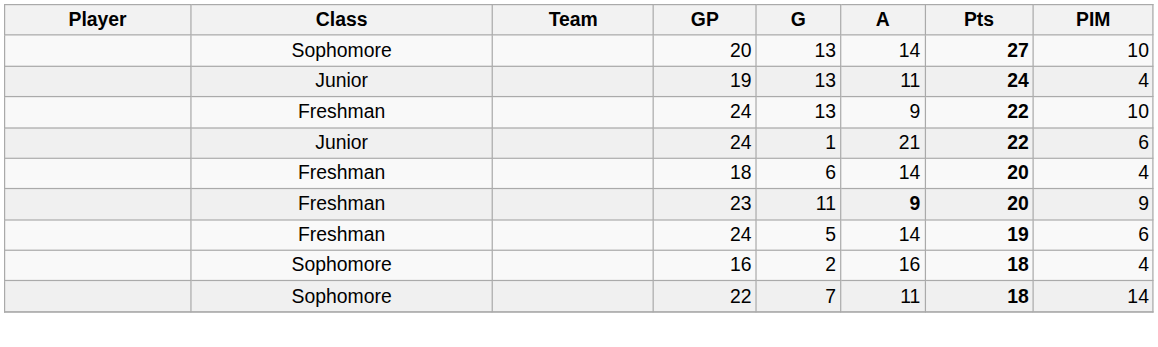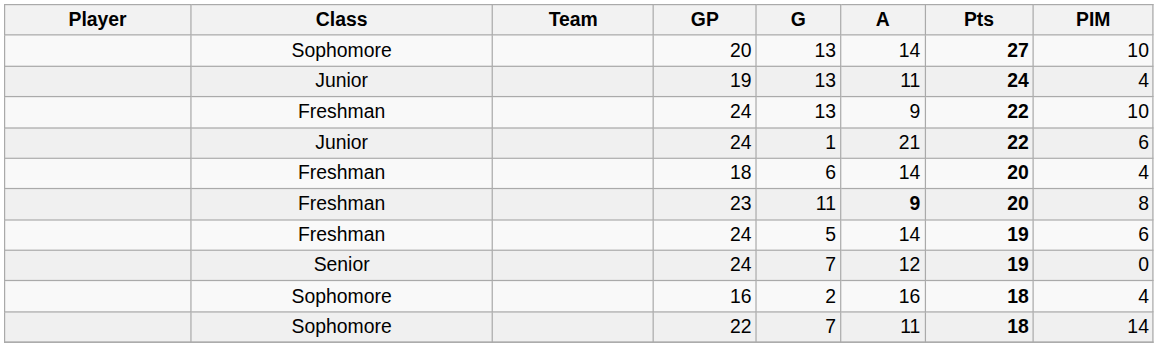(1144, 204) 9 -> (1144, 204) 8
+ row: (342, 265)
